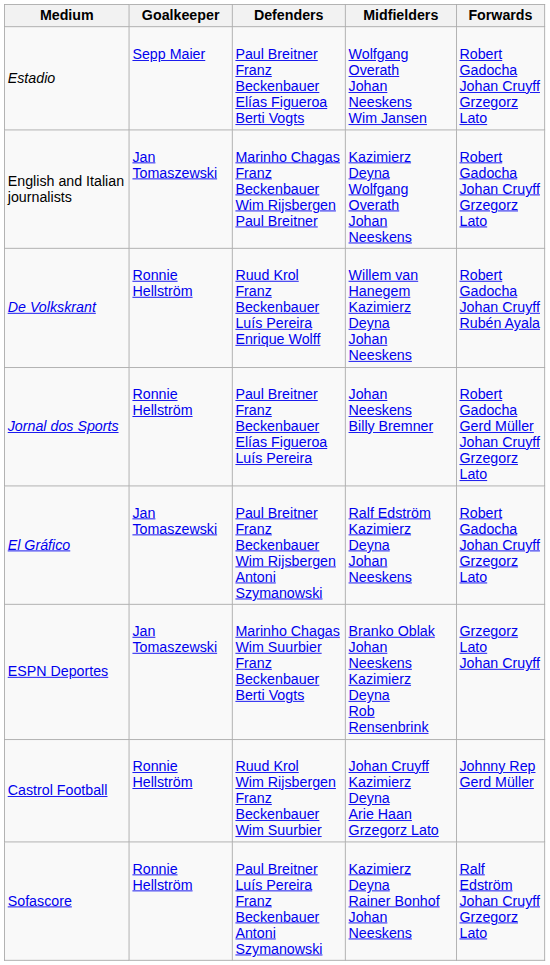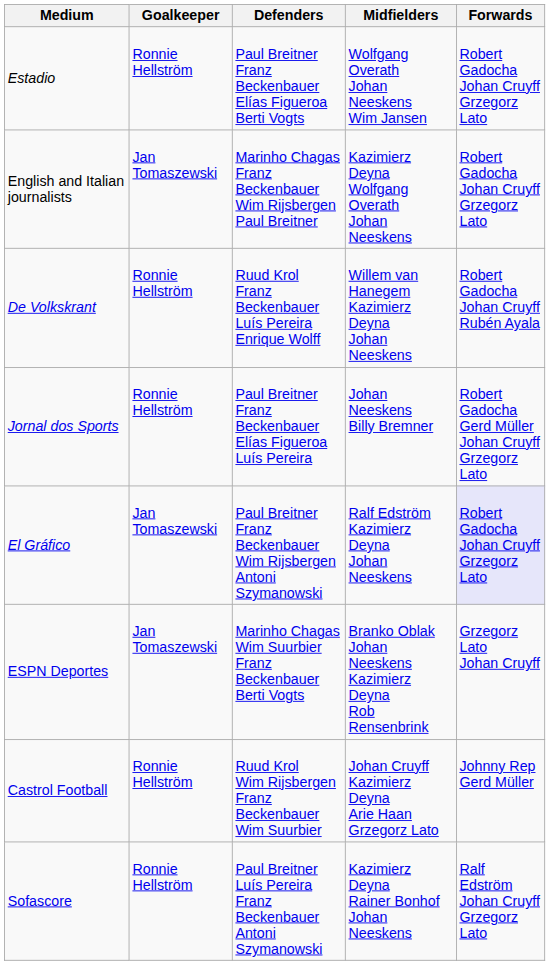(169, 54) Sepp Maier -> (163, 62) Ronnie Hellström
(500, 545) no background -> (500, 545) lavender background
